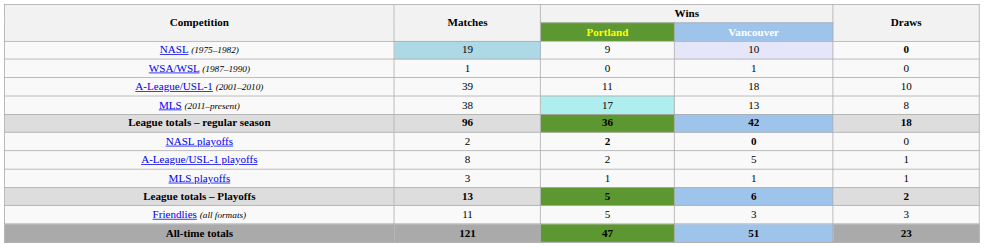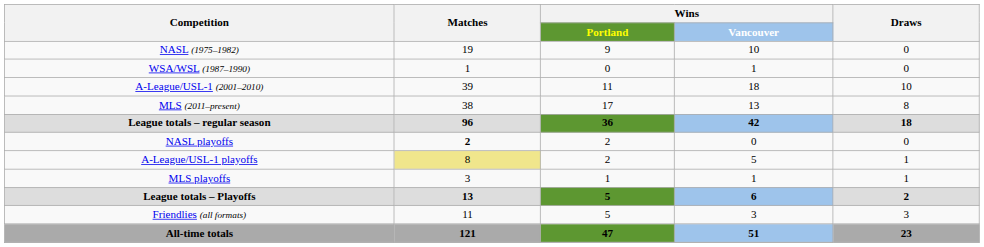(467, 50) lightblue background -> (467, 50) no background
(754, 50) lavender background -> (754, 50) no background
(906, 50) bold -> (906, 50) normal
(607, 105) paleturquoise background -> (607, 105) no background
(467, 142) normal -> (467, 142) bold
(607, 142) bold -> (607, 142) normal
(754, 142) bold -> (754, 142) normal
(467, 160) no background -> (467, 160) khaki background
